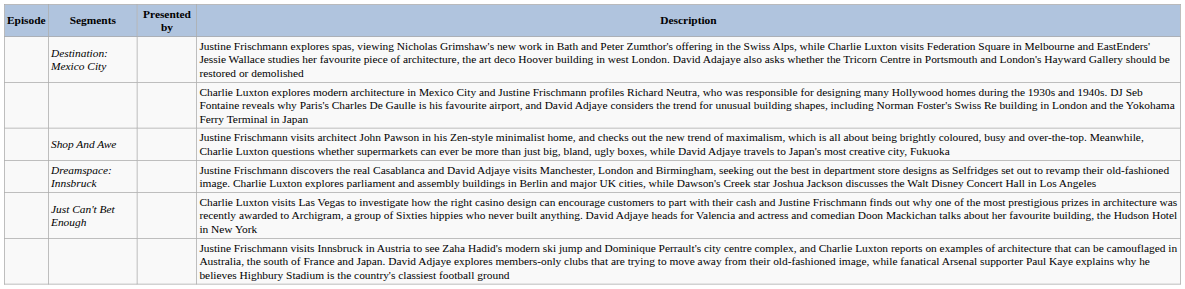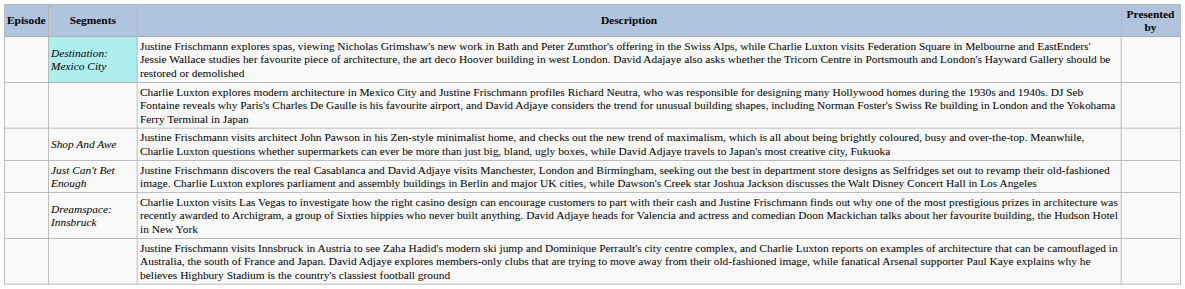columns swapped: (167, 20) <-> (688, 20)
(79, 59) no background -> (79, 59) paleturquoise background
(81, 177) Dreamspace: Innsbruck -> (83, 177) Just Can't Bet Enough
(83, 216) Just Can't Bet Enough -> (81, 216) Dreamspace: Innsbruck
